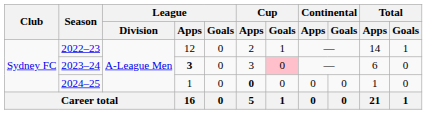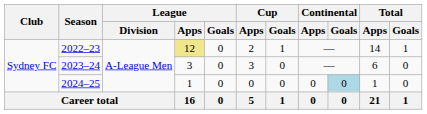(190, 48) no background -> (190, 48) khaki background
(190, 65) bold -> (190, 65) normal
(282, 65) pink background -> (282, 65) no background
(251, 83) bold -> (251, 83) normal
(344, 83) no background -> (344, 83) lightblue background
